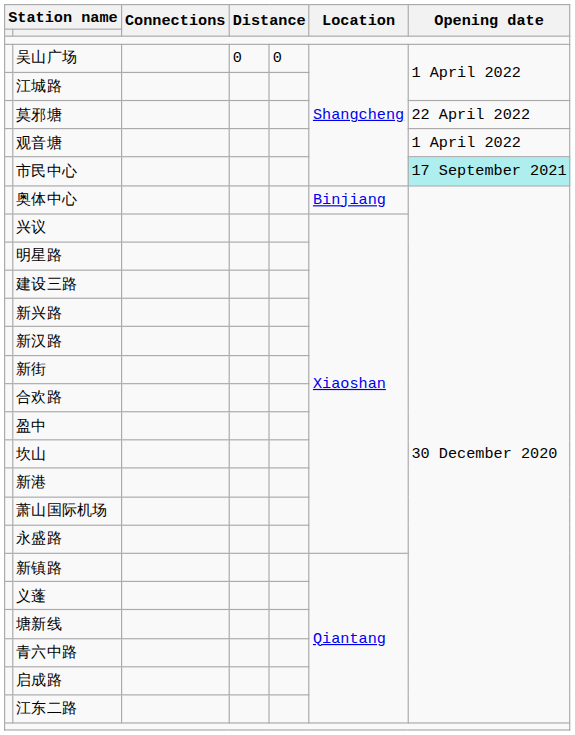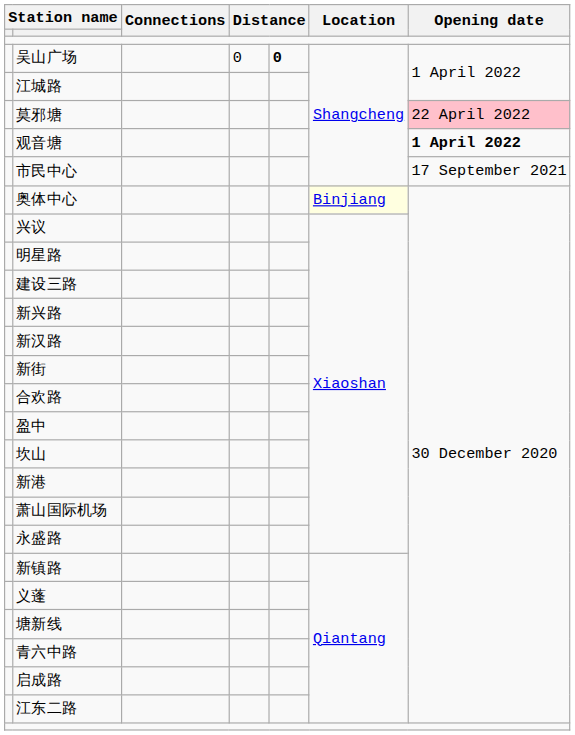(277, 58) normal -> (277, 58) bold
(471, 115) no background -> (471, 115) pink background
(466, 143) normal -> (466, 143) bold
(489, 171) paleturquoise background -> (489, 171) no background
(349, 199) no background -> (349, 199) lightyellow background
